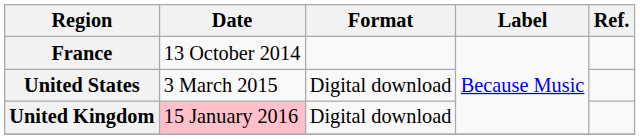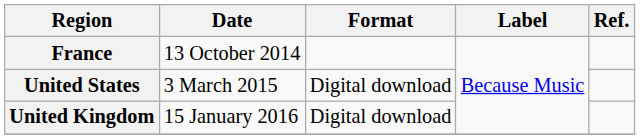(231, 117) pink background -> (231, 117) no background
